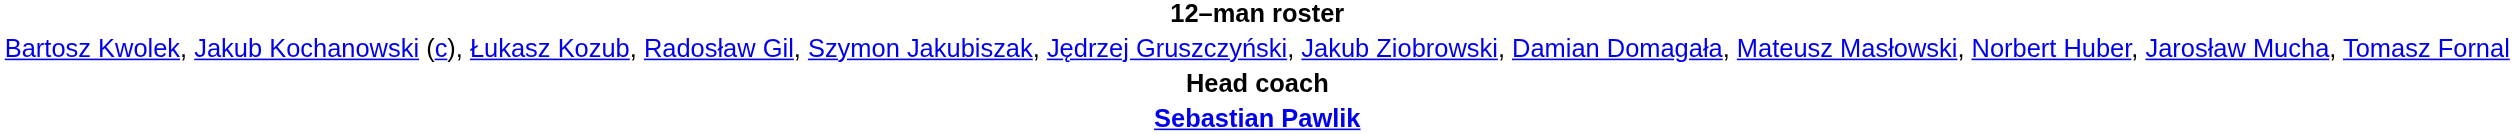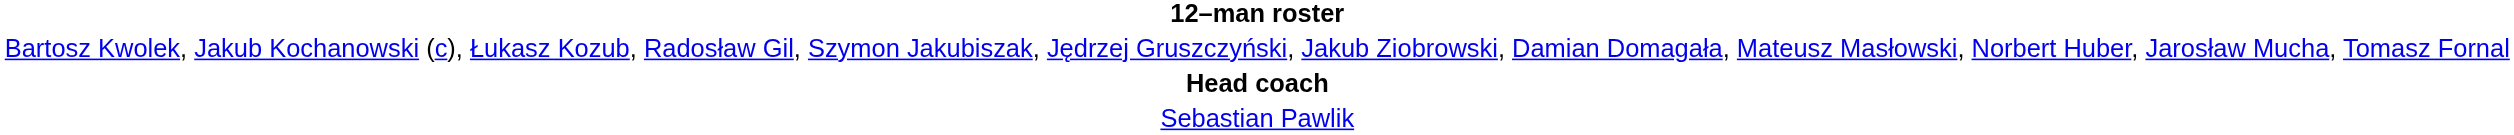(1257, 118) bold -> (1257, 118) normal
